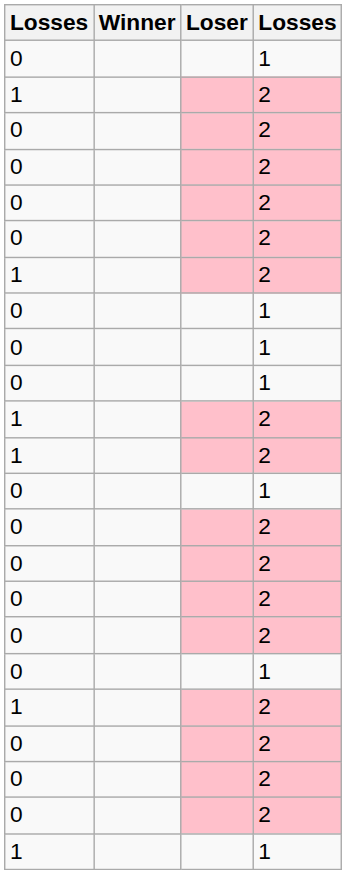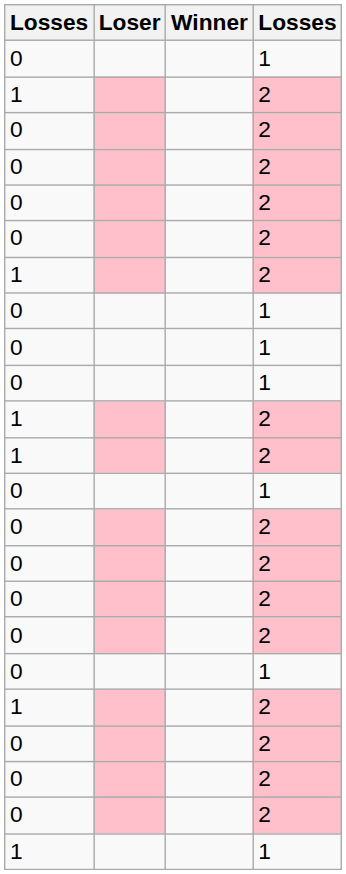columns swapped: (137, 22) <-> (217, 22)
